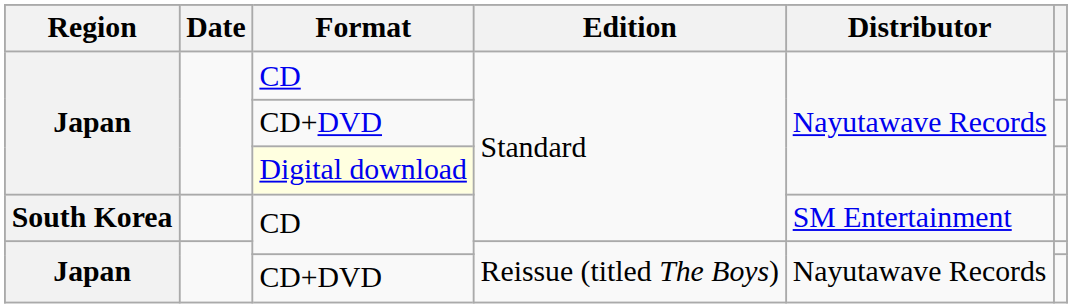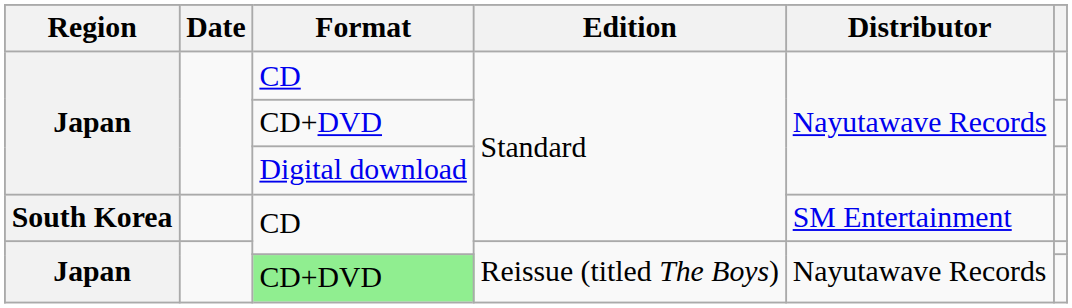(363, 169) lightyellow background -> (363, 169) no background
(321, 277) no background -> (321, 277) lightgreen background
